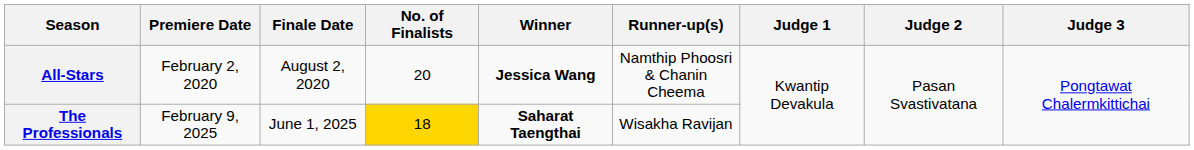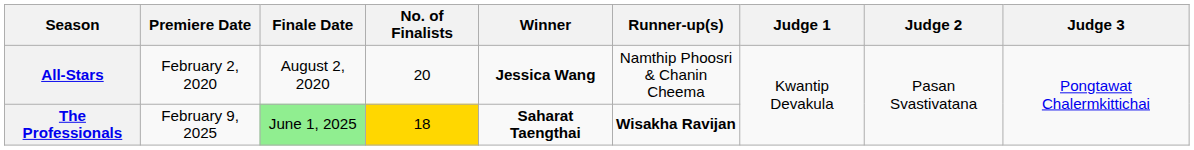(313, 124) no background -> (313, 124) lightgreen background
(676, 124) normal -> (676, 124) bold
